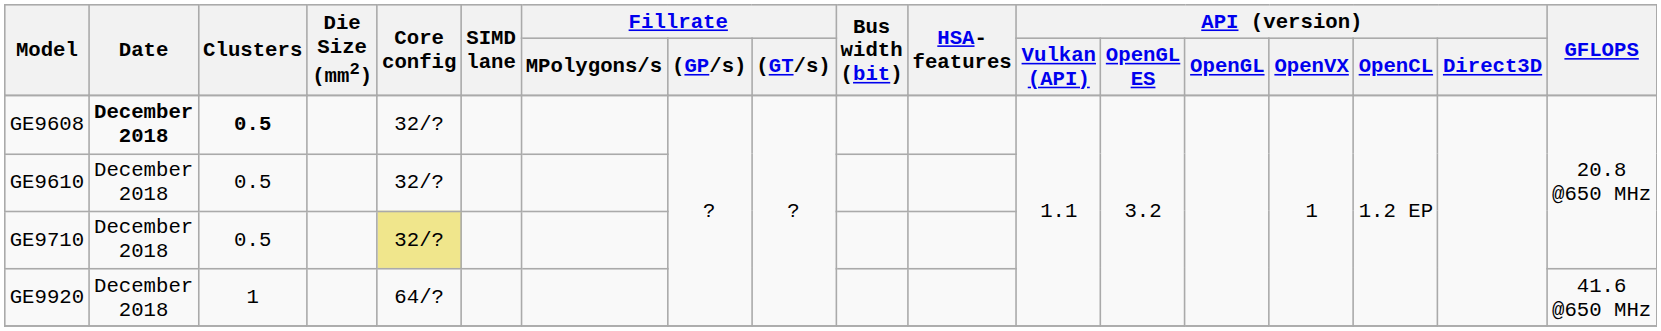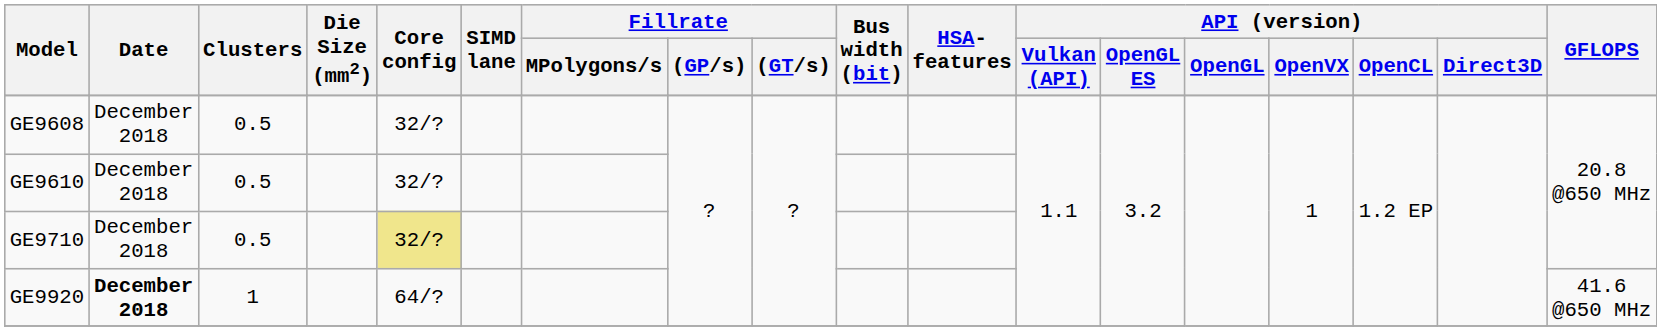(144, 125) bold -> (144, 125) normal
(253, 125) bold -> (253, 125) normal
(144, 297) normal -> (144, 297) bold
